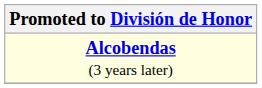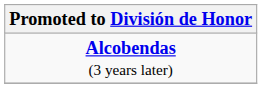(131, 58) lightyellow background -> (131, 58) no background
